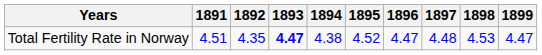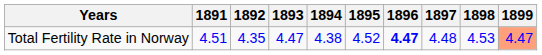(290, 38) bold -> (290, 38) normal
(405, 38) normal -> (405, 38) bold
(519, 38) no background -> (519, 38) lightsalmon background
